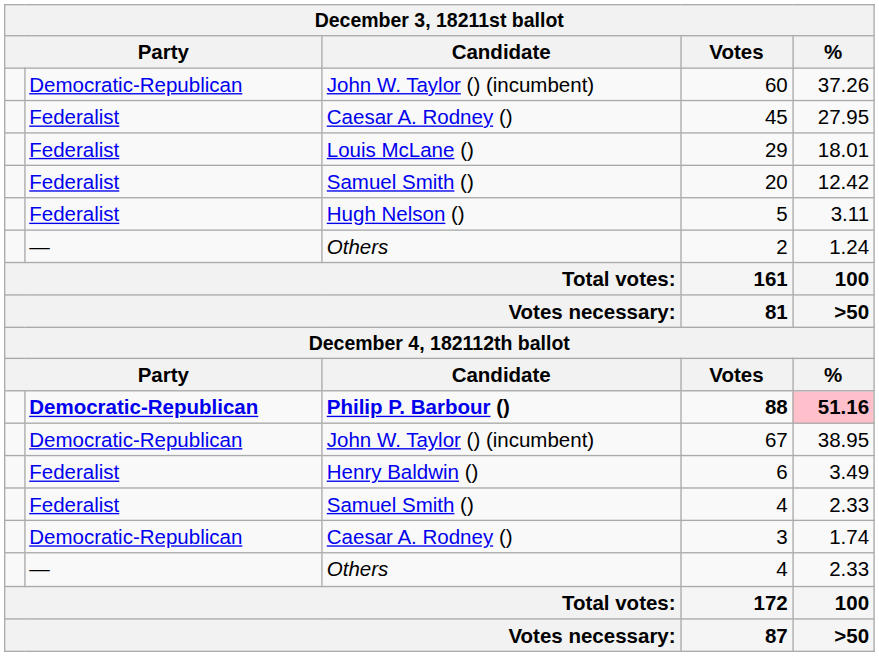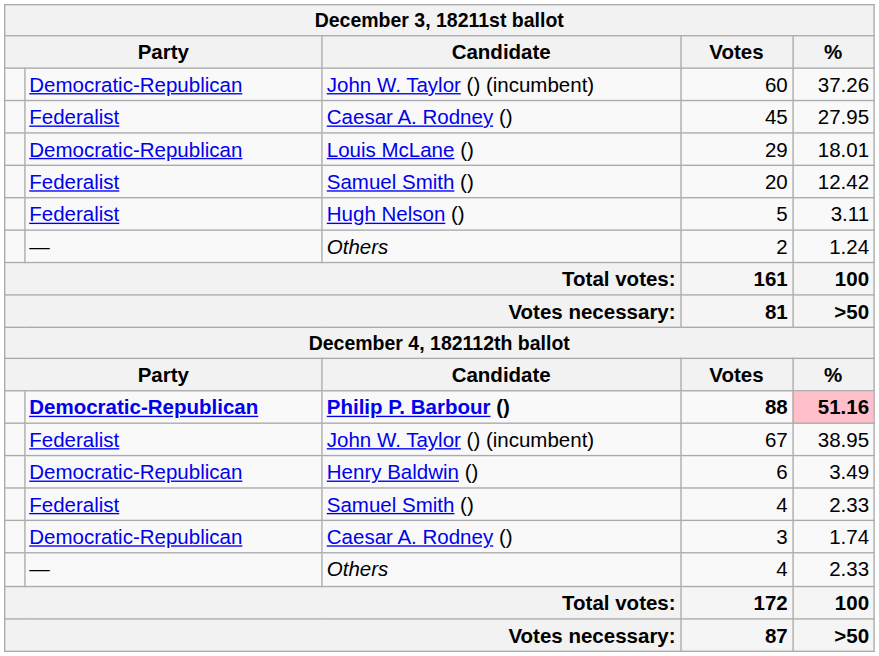(74, 149) Federalist -> (136, 149) Democratic-Republican
(136, 440) Democratic-Republican -> (74, 440) Federalist
(74, 472) Federalist -> (136, 472) Democratic-Republican
